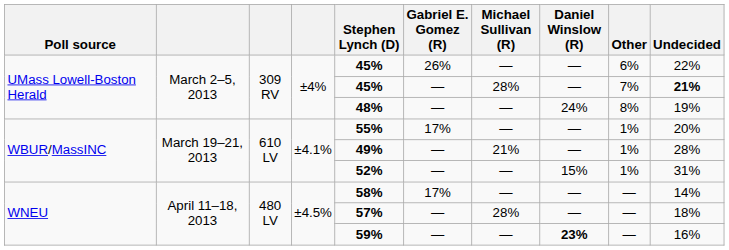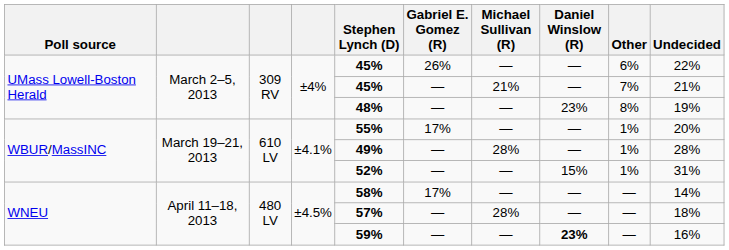(506, 87) 28% -> (506, 87) 21%
(687, 87) bold -> (687, 87) normal
(574, 108) 24% -> (574, 108) 23%
(506, 150) 21% -> (506, 150) 28%
